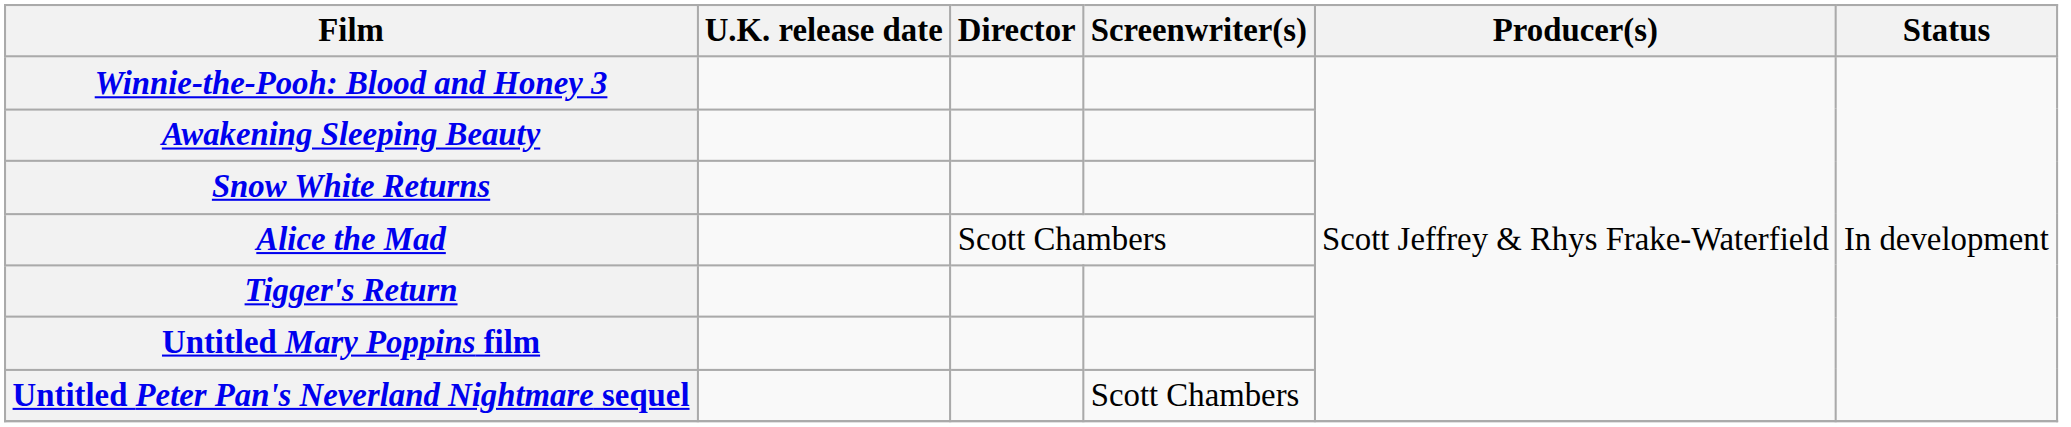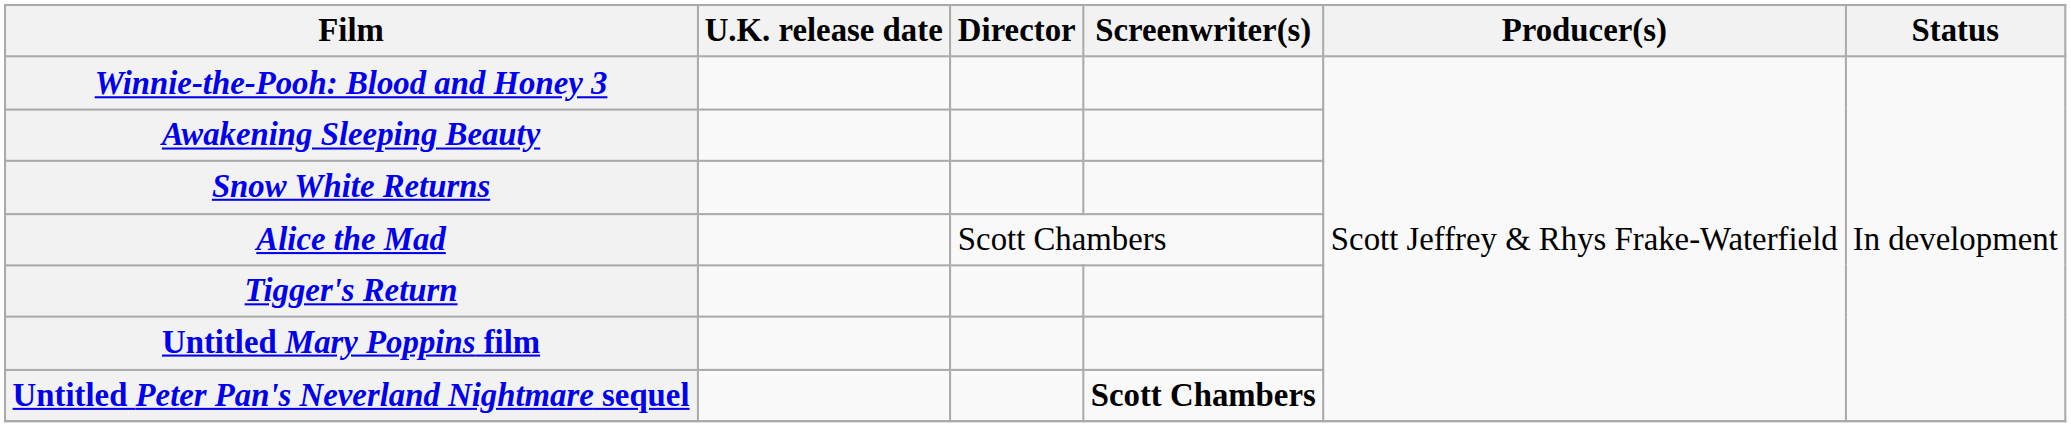(1195, 394) normal -> (1203, 394) bold
